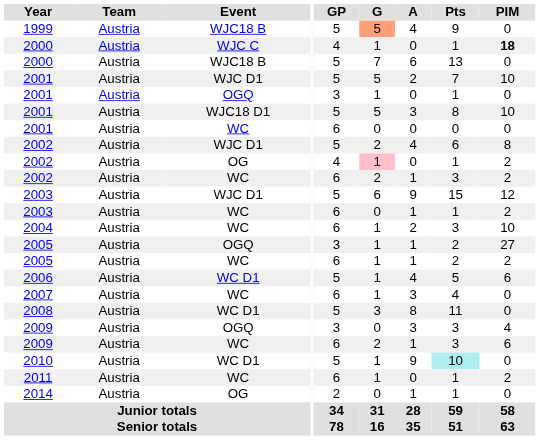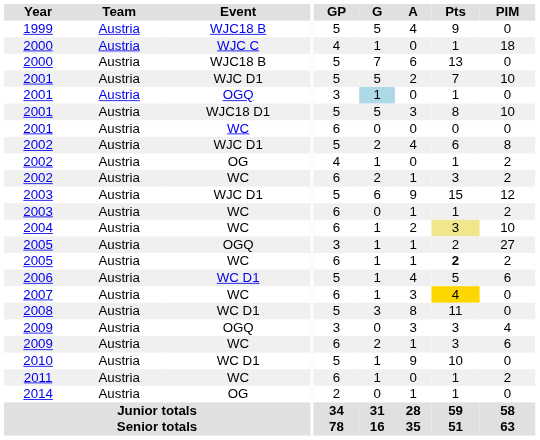(377, 28) lightsalmon background -> (377, 28) no background
(508, 45) bold -> (508, 45) normal
(377, 95) no background -> (377, 95) lightblue background
(377, 161) pink background -> (377, 161) no background
(456, 228) no background -> (456, 228) khaki background
(456, 261) normal -> (456, 261) bold
(456, 294) no background -> (456, 294) gold background
(456, 360) paleturquoise background -> (456, 360) no background
